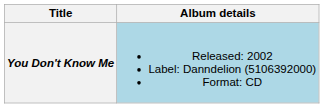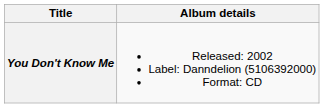(218, 69) lightblue background -> (218, 69) no background
